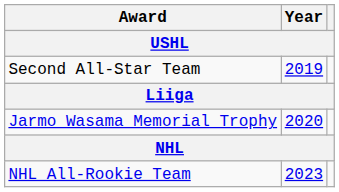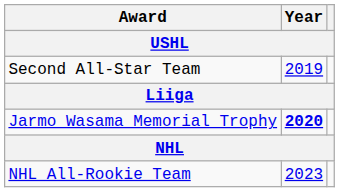(304, 122) normal -> (304, 122) bold
